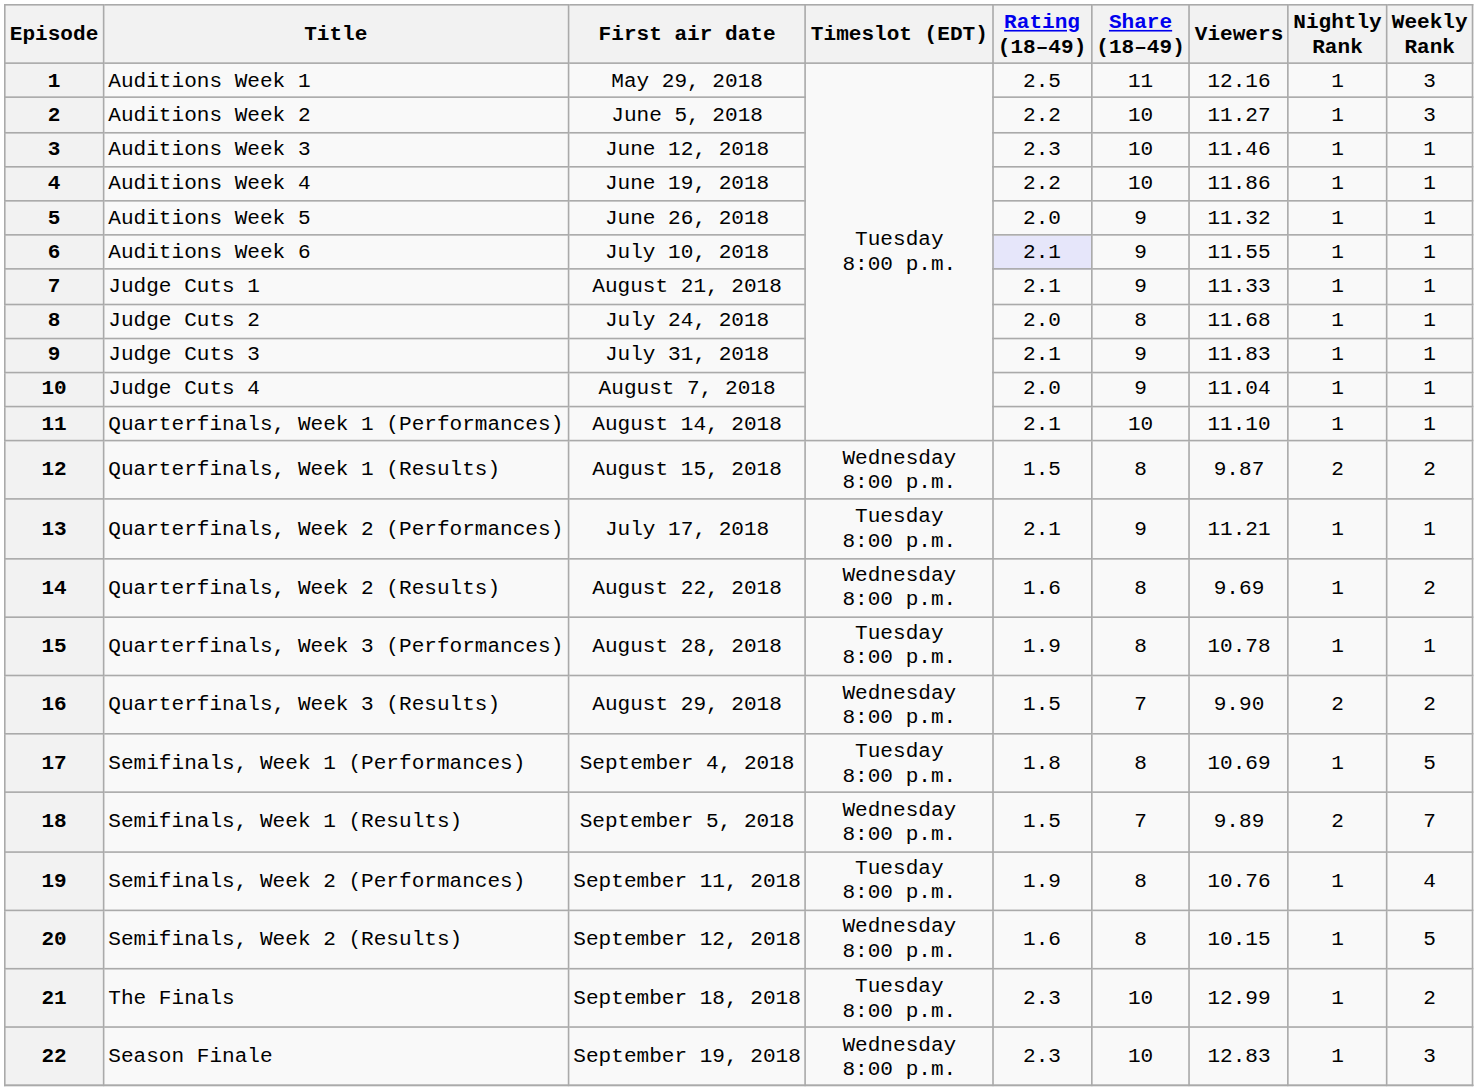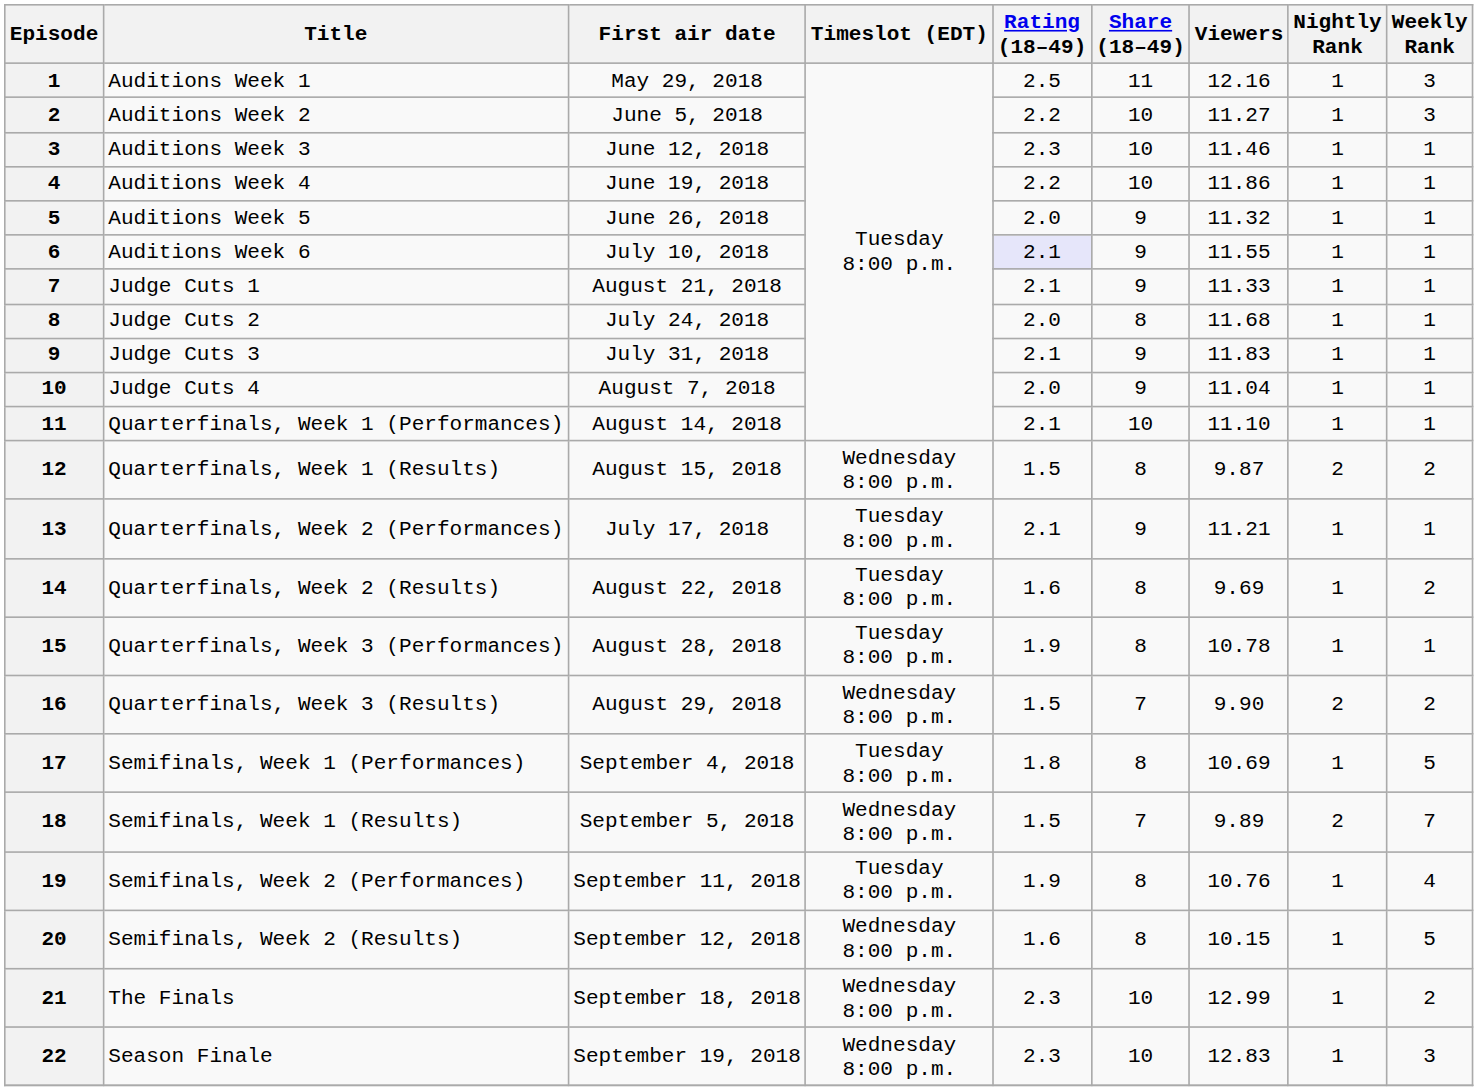(899, 588) Wednesday 8:00 p.m. -> (899, 588) Tuesday 8:00 p.m.
(899, 998) Tuesday 8:00 p.m. -> (899, 998) Wednesday 8:00 p.m.
